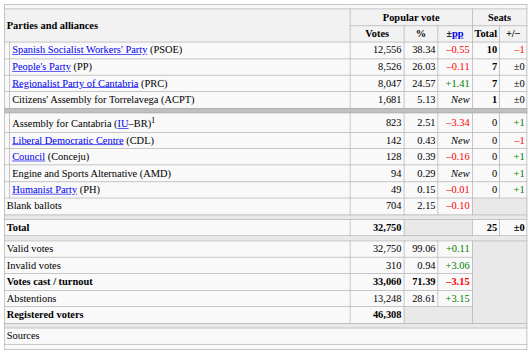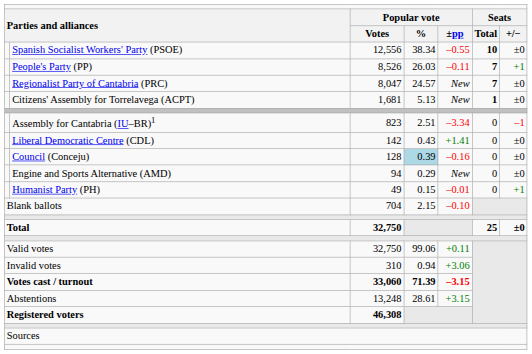(519, 50) –1 -> (519, 50) ±0
(519, 67) ±0 -> (519, 67) +1
(458, 83) +1.41 -> (460, 83) New
(519, 122) +1 -> (519, 122) –1
(460, 140) New -> (458, 140) +1.41
(519, 140) –1 -> (519, 140) ±0
(426, 157) no background -> (426, 157) lightblue background
(519, 157) +1 -> (519, 157) ±0
(519, 173) +1 -> (519, 173) ±0
